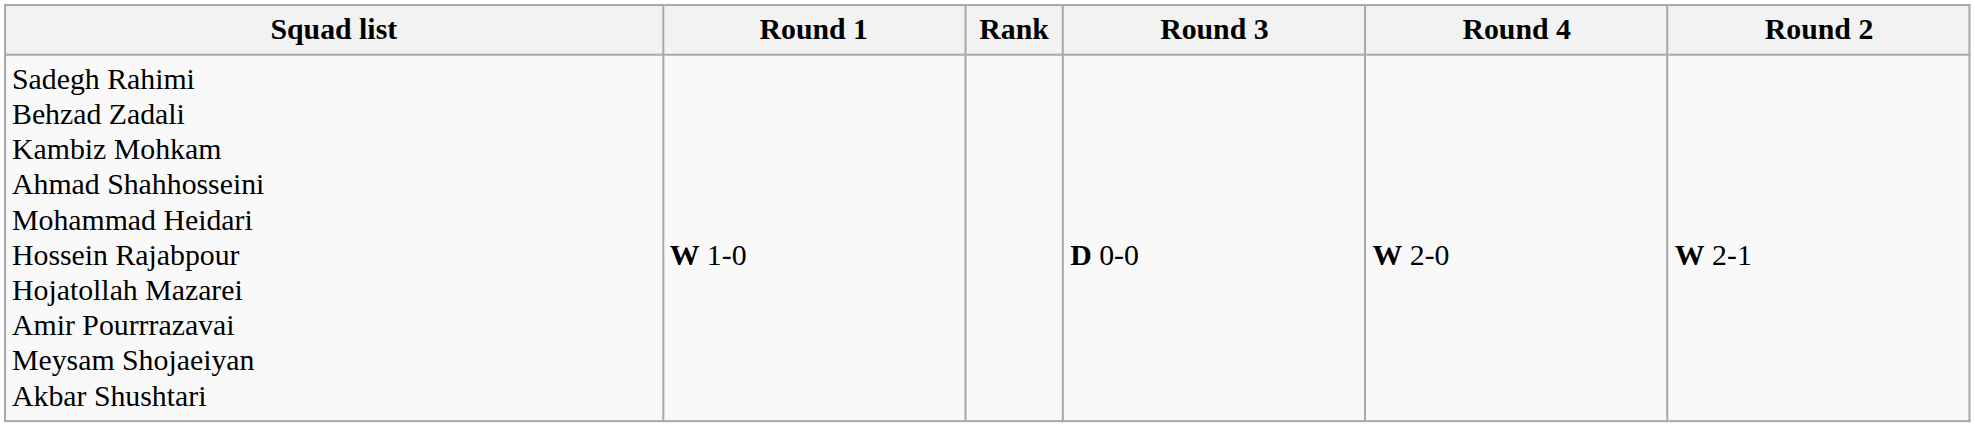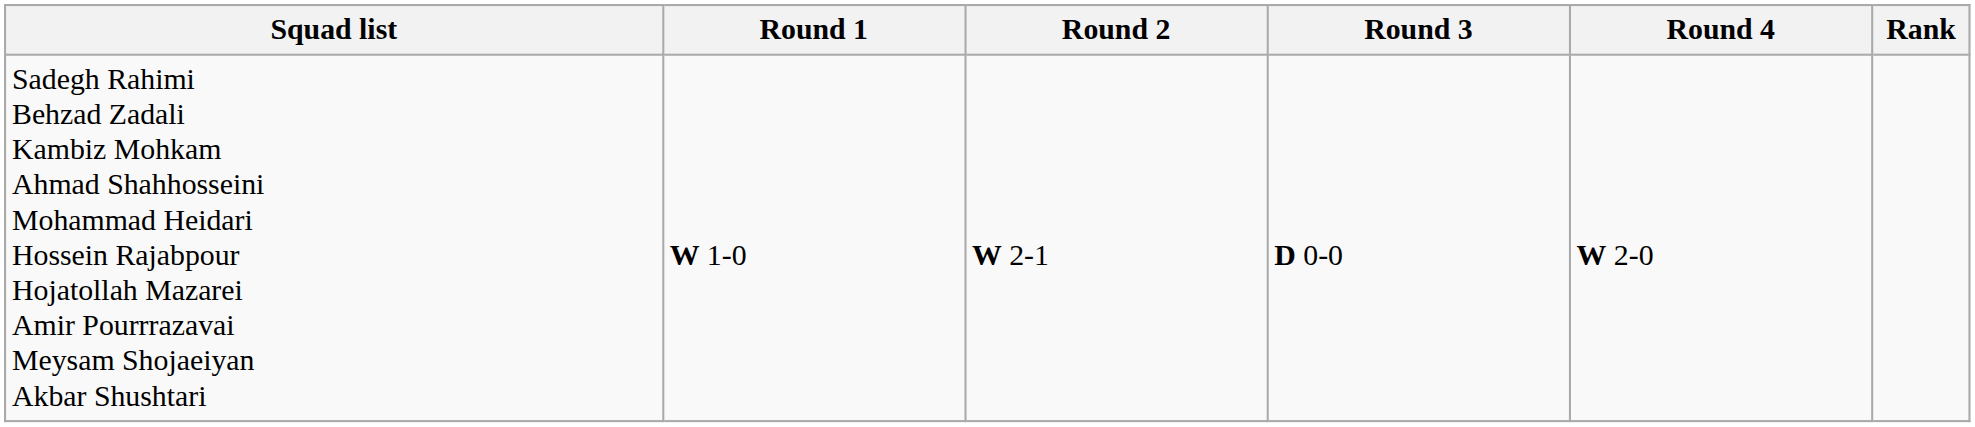columns swapped: (1819, 29) <-> (1014, 29)
